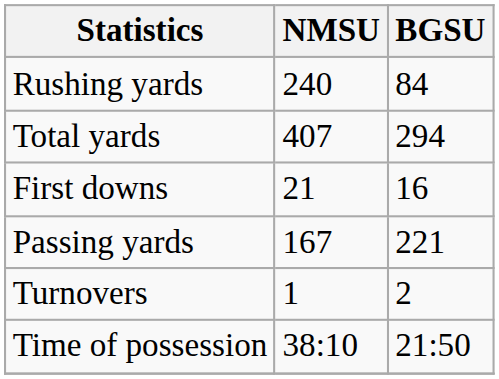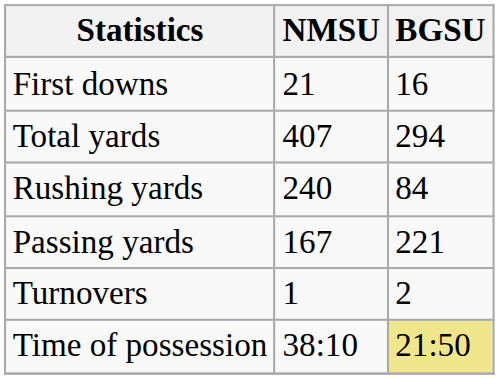rows swapped: (90, 188) <-> (108, 83)
(433, 346) no background -> (433, 346) khaki background
